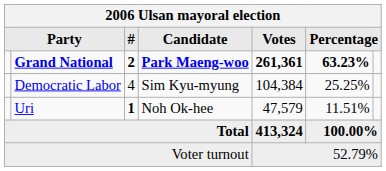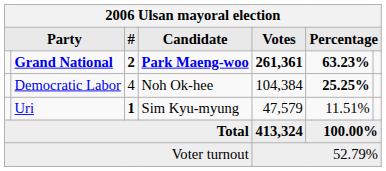(190, 85) Sim Kyu-myung -> (177, 85) Noh Ok-hee
(347, 85) normal -> (346, 85) bold
(177, 108) Noh Ok-hee -> (190, 108) Sim Kyu-myung
